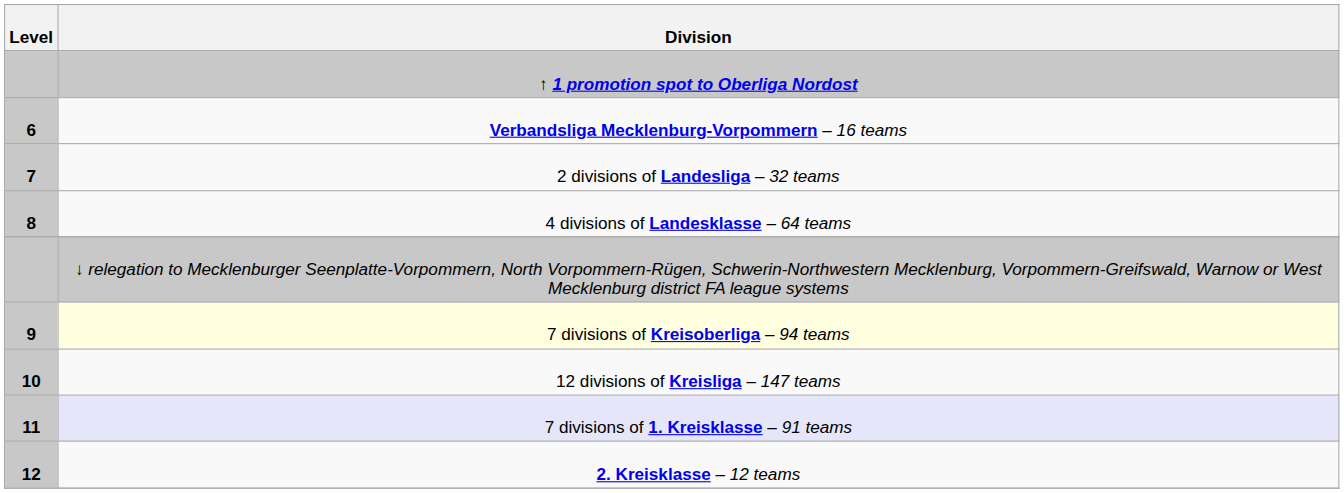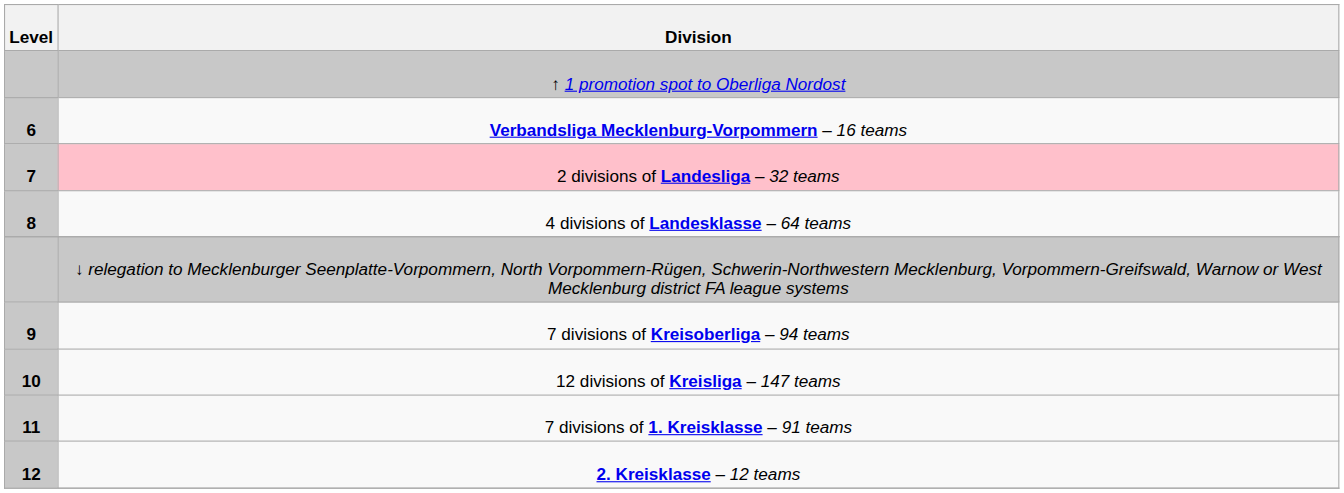(698, 83) bold -> (698, 83) normal
(698, 176) no background -> (698, 176) pink background
(698, 335) lightyellow background -> (698, 335) no background
(698, 427) lavender background -> (698, 427) no background
